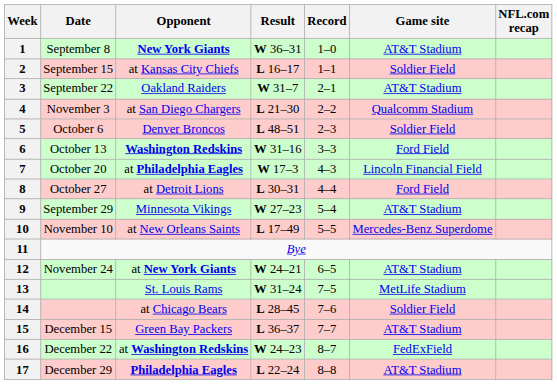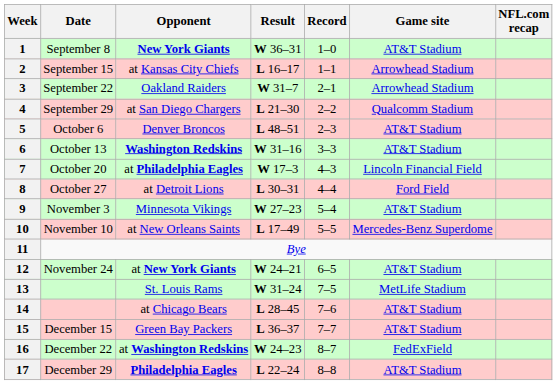(422, 68) Soldier Field -> (422, 68) Arrowhead Stadium
(422, 88) AT&T Stadium -> (422, 88) Arrowhead Stadium
(78, 108) November 3 -> (78, 108) September 29
(422, 128) Soldier Field -> (422, 128) AT&T Stadium
(422, 149) Ford Field -> (422, 149) AT&T Stadium
(78, 209) September 29 -> (78, 209) November 3
(422, 309) Soldier Field -> (422, 309) AT&T Stadium
